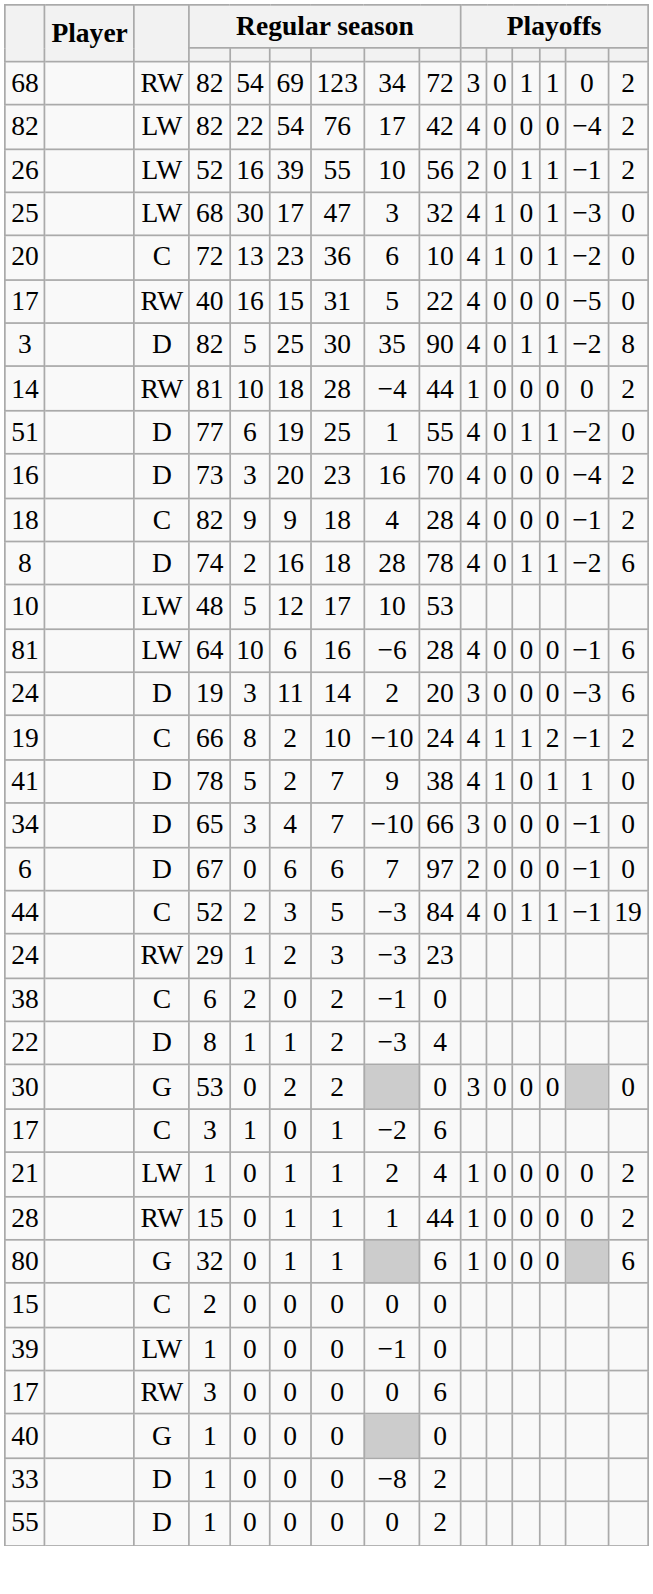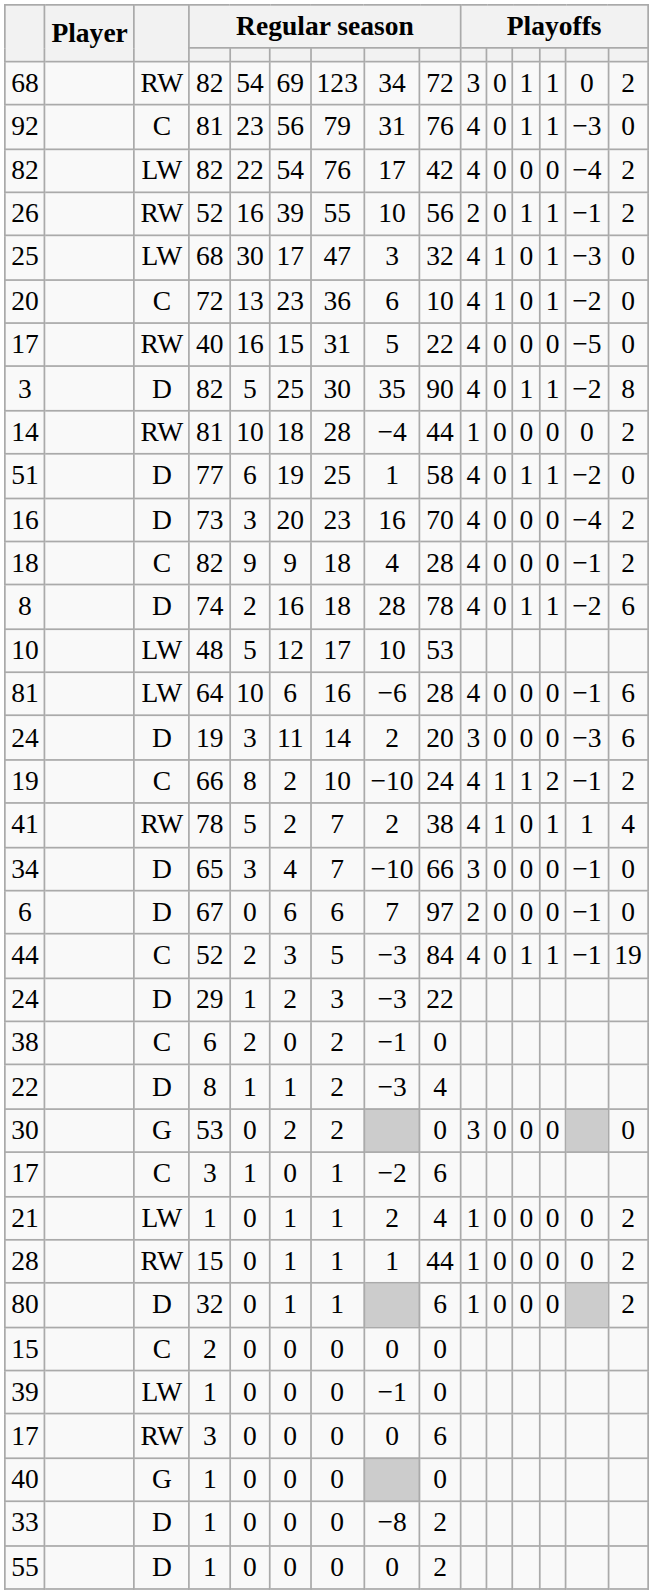+ row: (25, 126)
(162, 169) LW -> (162, 213) RW
(440, 431) 55 -> (440, 475) 58
(162, 780) D -> (162, 824) RW
(392, 780) 9 -> (392, 824) 2
(628, 780) 0 -> (628, 824) 4
(162, 955) RW -> (162, 999) D
(440, 955) 23 -> (440, 999) 22
(162, 1261) G -> (162, 1304) D
(628, 1261) 6 -> (628, 1304) 2
